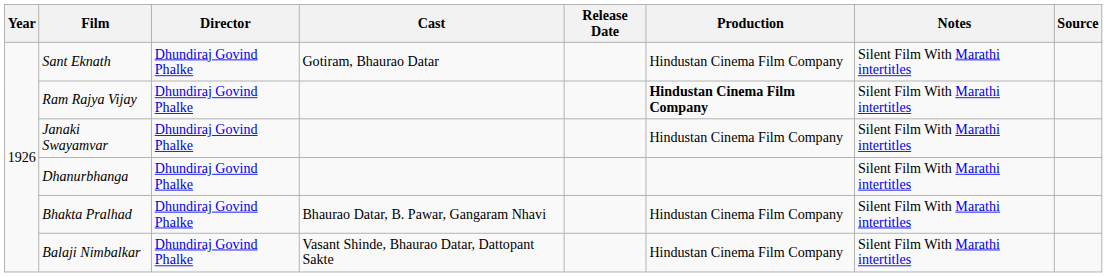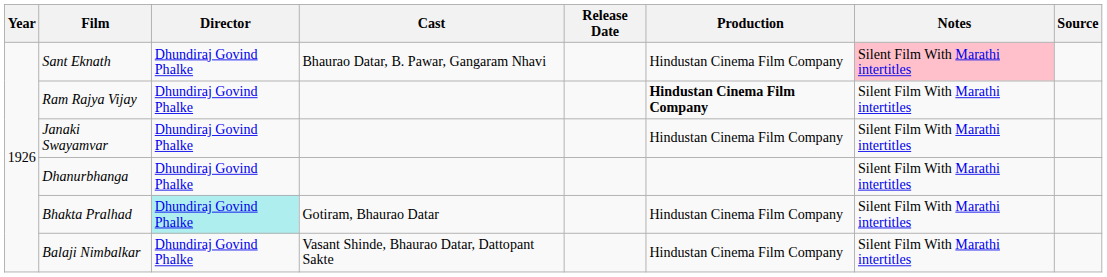(371, 61) Gotiram, Bhaurao Datar -> (424, 61) Bhaurao Datar, B. Pawar, Gangaram Nhavi
(929, 61) no background -> (929, 61) pink background
(206, 214) no background -> (206, 214) paleturquoise background
(424, 214) Bhaurao Datar, B. Pawar, Gangaram Nhavi -> (371, 214) Gotiram, Bhaurao Datar
